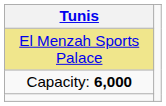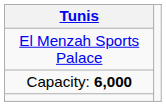(79, 49) khaki background -> (79, 49) no background
